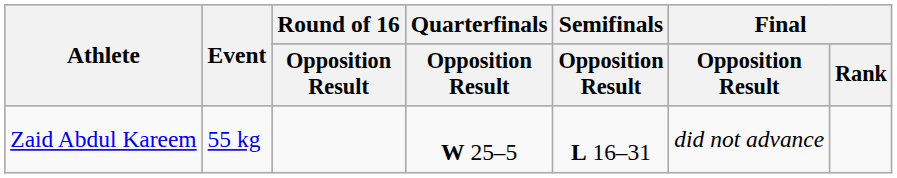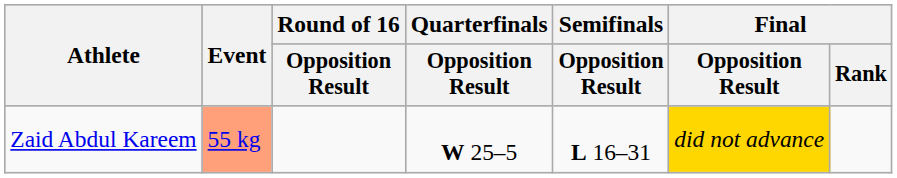(234, 139) no background -> (234, 139) lightsalmon background
(749, 139) no background -> (749, 139) gold background
